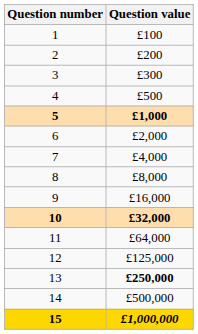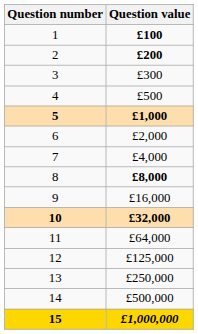(150, 34) normal -> (150, 34) bold
(150, 55) normal -> (150, 55) bold
(150, 177) normal -> (150, 177) bold
(150, 278) bold -> (150, 278) normal
